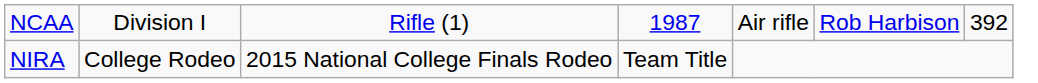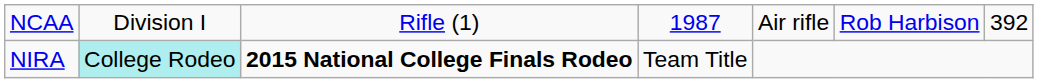(160, 58) no background -> (160, 58) paleturquoise background
(429, 58) normal -> (439, 58) bold
